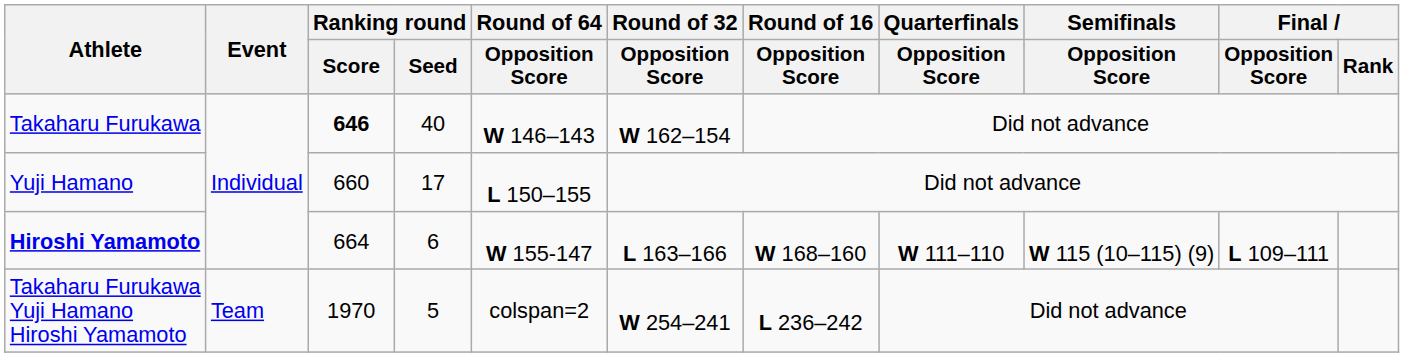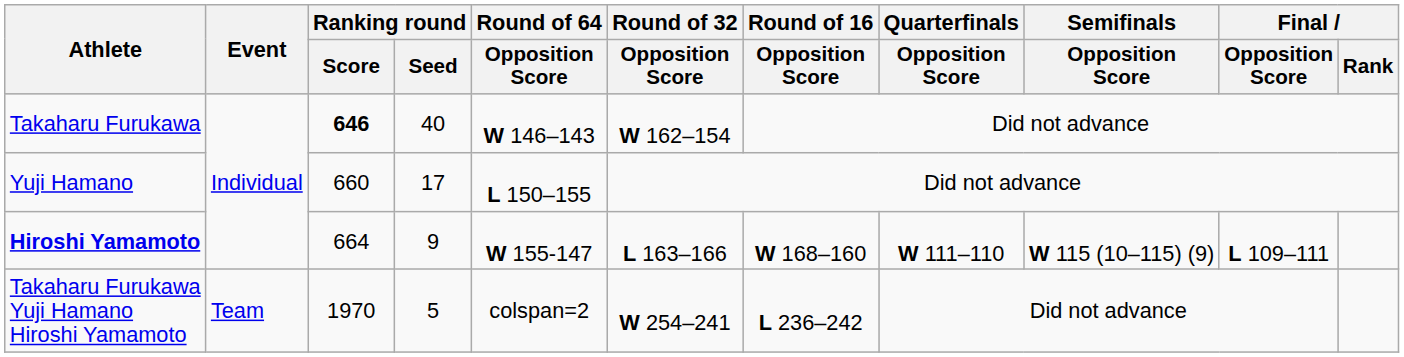(433, 241) 6 -> (433, 241) 9
